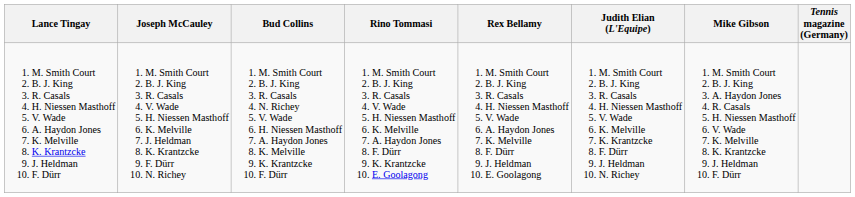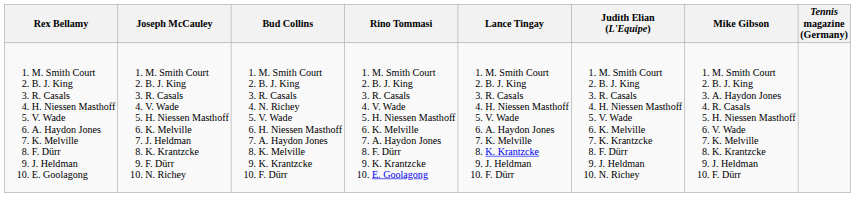columns swapped: (61, 23) <-> (514, 23)
